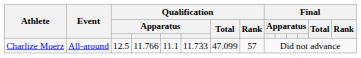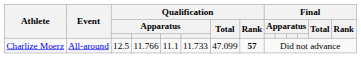(252, 46) normal -> (252, 46) bold
